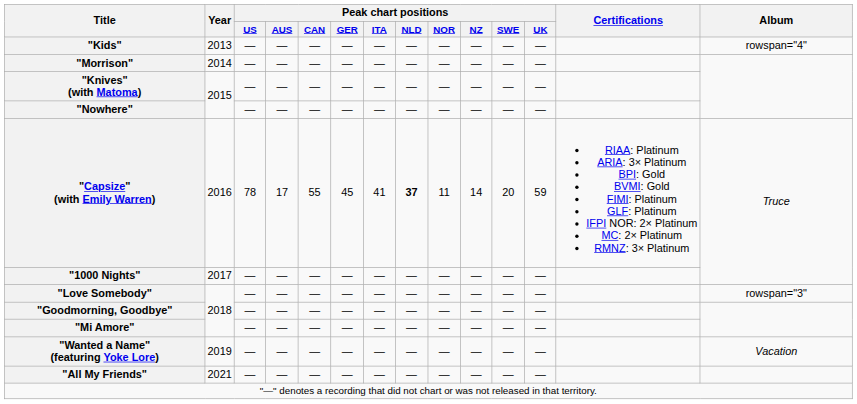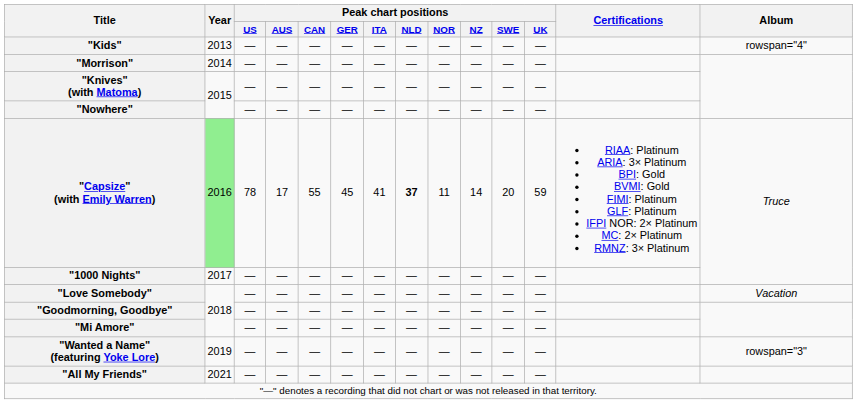(220, 193) no background -> (220, 193) lightgreen background
(776, 293) rowspan="3" -> (776, 293) Vacation
(776, 351) Vacation -> (776, 351) rowspan="3"
